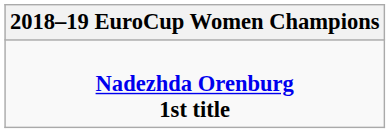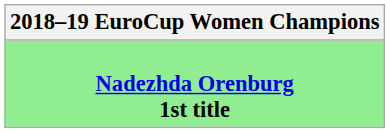(195, 96) no background -> (195, 96) lightgreen background
